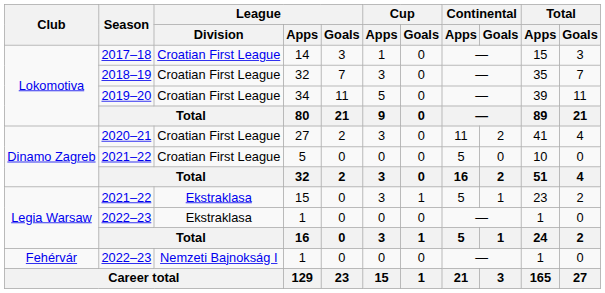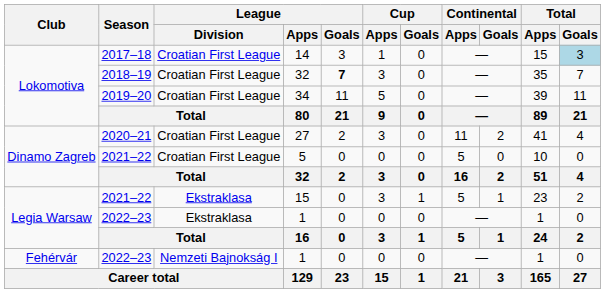(580, 55) no background -> (580, 55) lightblue background
(342, 75) normal -> (342, 75) bold
